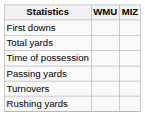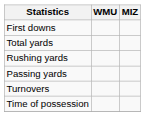rows swapped: (37, 104) <-> (48, 58)
